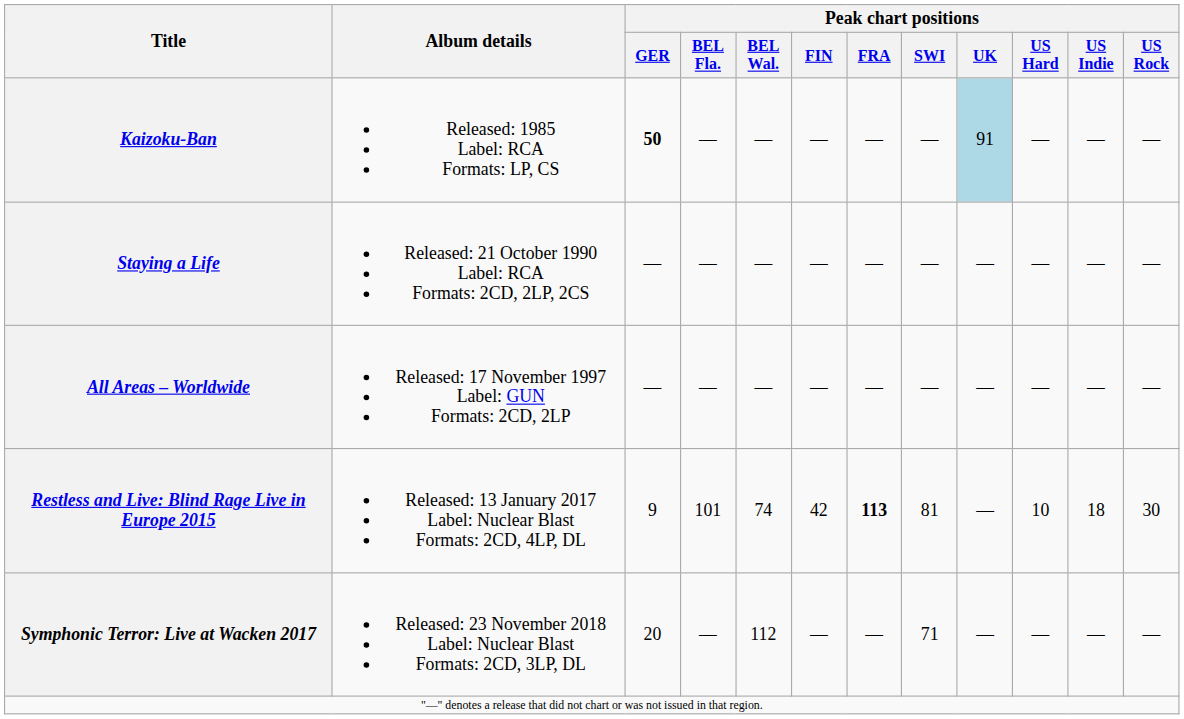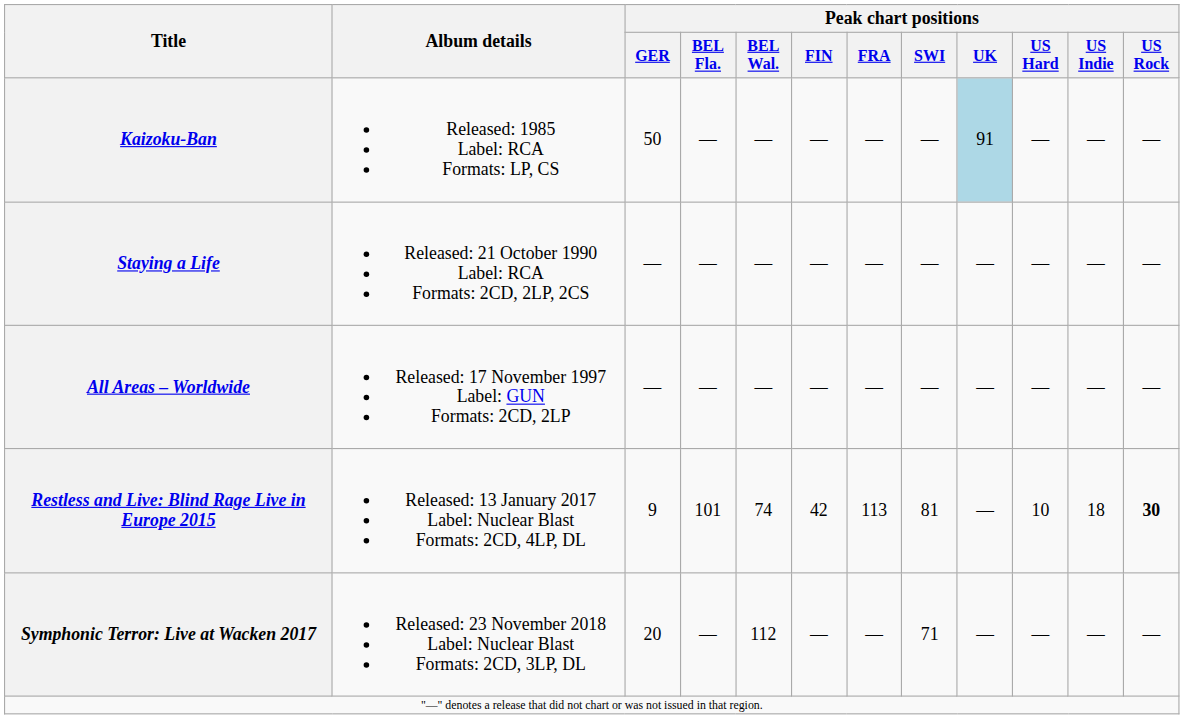(652, 139) bold -> (652, 139) normal
(874, 510) bold -> (874, 510) normal
(1151, 510) normal -> (1151, 510) bold
